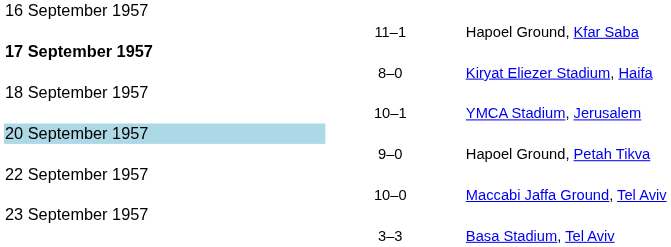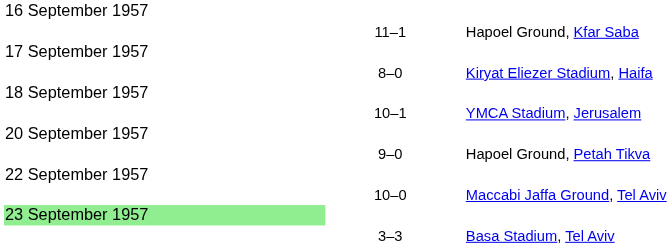(79, 52) bold -> (77, 52) normal
(77, 133) lightblue background -> (77, 133) no background
(77, 215) no background -> (77, 215) lightgreen background
